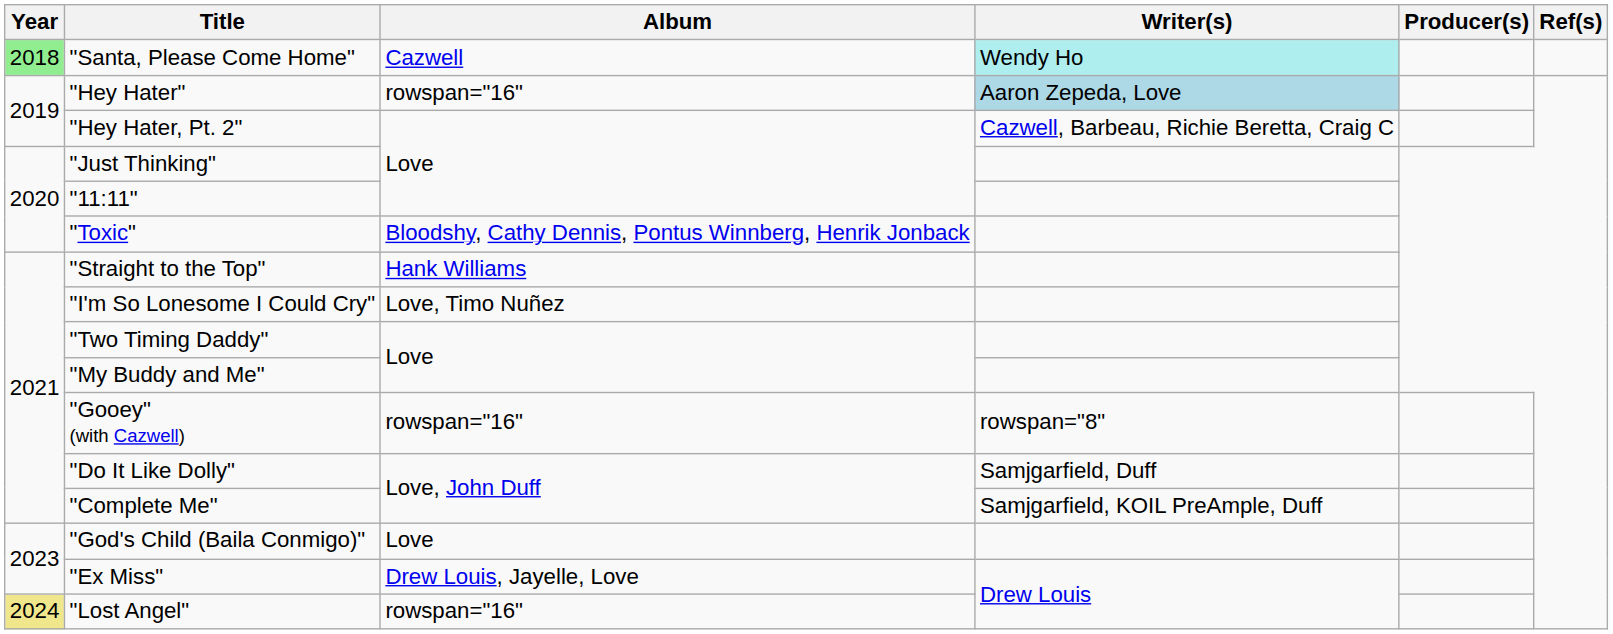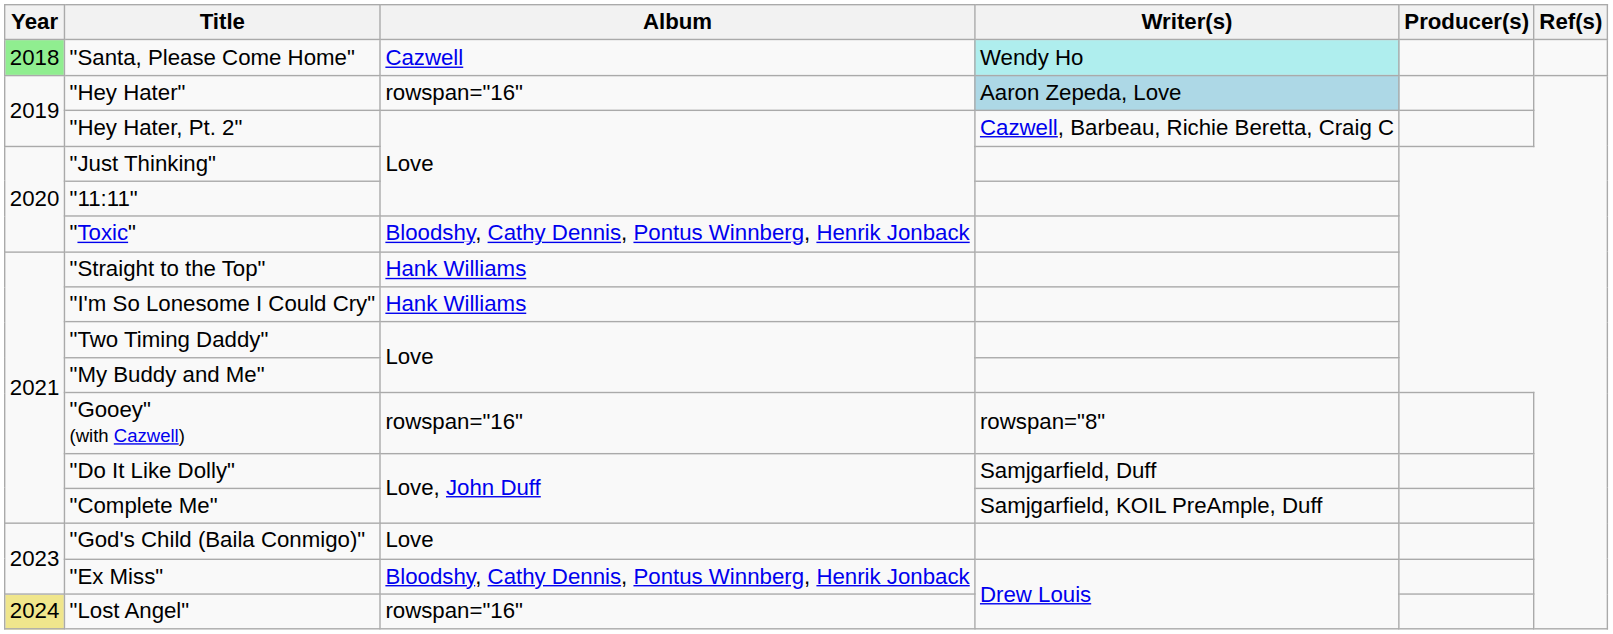(475, 304) Love, Timo Nuñez -> (456, 304) Hank Williams
(512, 576) Drew Louis, Jayelle, Love -> (678, 576) Bloodshy, Cathy Dennis, Pontus Winnberg, Henrik Jonback
